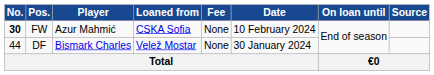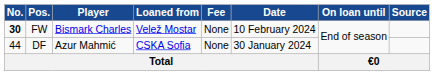(85, 29) Azur Mahmić -> (93, 29) Bismark Charles
(163, 29) CSKA Sofia -> (166, 29) Velež Mostar
(93, 45) Bismark Charles -> (85, 45) Azur Mahmić
(166, 45) Velež Mostar -> (163, 45) CSKA Sofia
